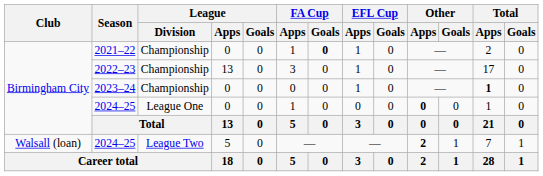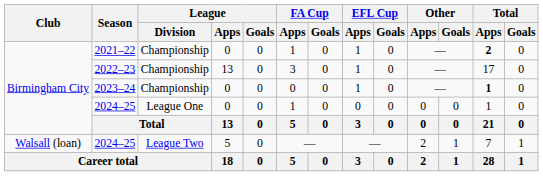(325, 50) bold -> (325, 50) normal
(489, 50) normal -> (489, 50) bold
(423, 106) bold -> (423, 106) normal
(423, 143) bold -> (423, 143) normal
